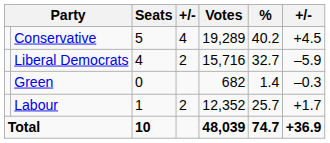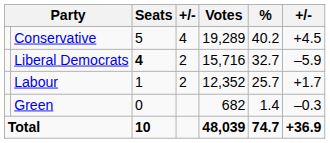(139, 60) normal -> (139, 60) bold
rows swapped: (36, 104) <-> (34, 82)
